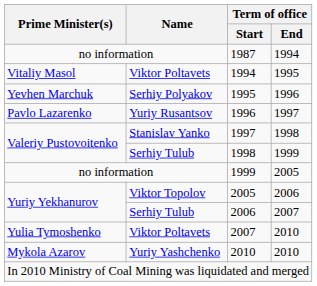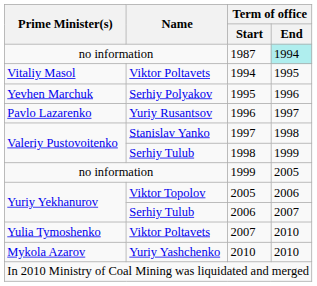(286, 53) no background -> (286, 53) paleturquoise background
